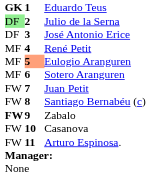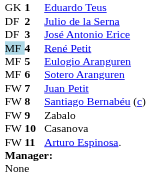(14, 7) bold -> (13, 7) normal
(12, 21) lightgreen background -> (12, 21) no background
(13, 48) no background -> (13, 48) lightblue background
(27, 61) lightsalmon background -> (27, 61) no background
(14, 115) bold -> (13, 115) normal
